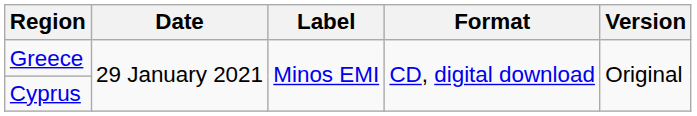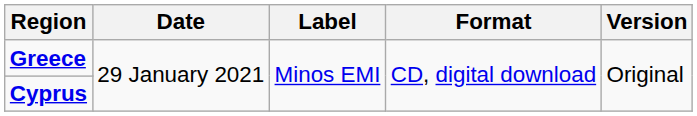(47, 57) normal -> (48, 57) bold
(45, 93) normal -> (48, 93) bold
